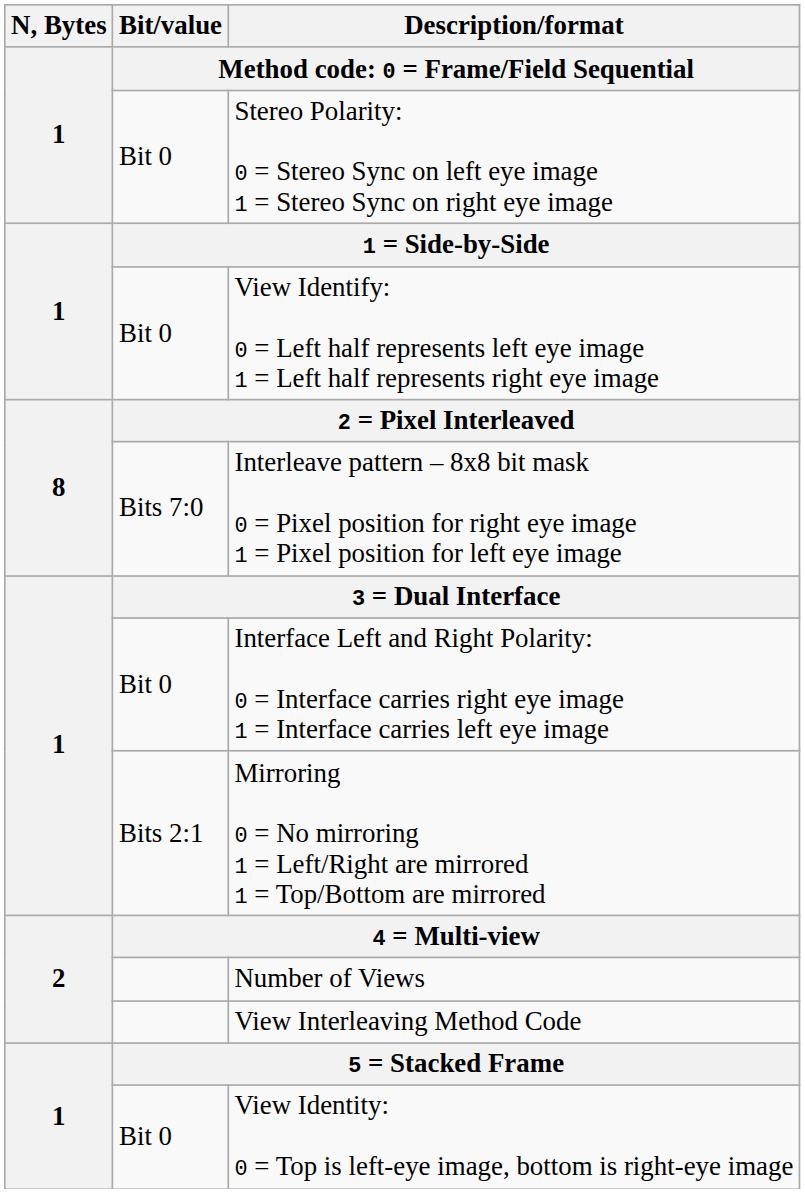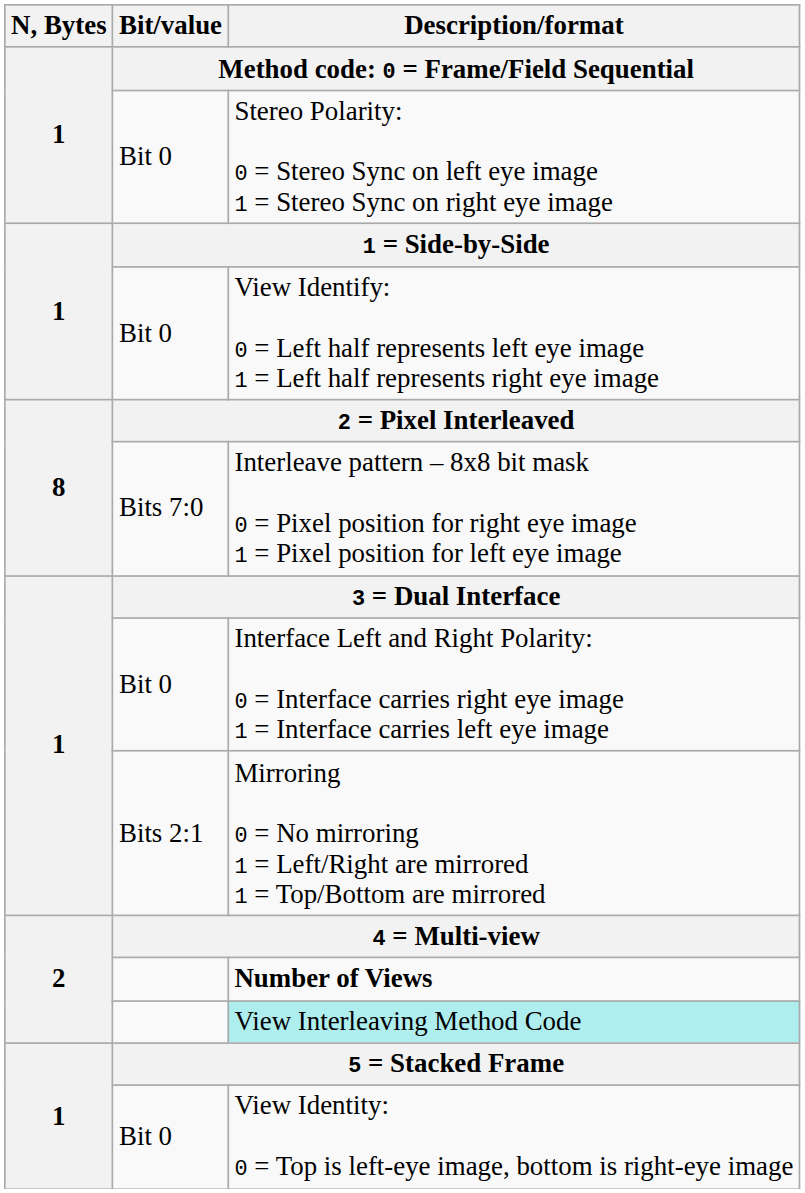(330, 978) normal -> (334, 978) bold
(408, 1021) no background -> (408, 1021) paleturquoise background
